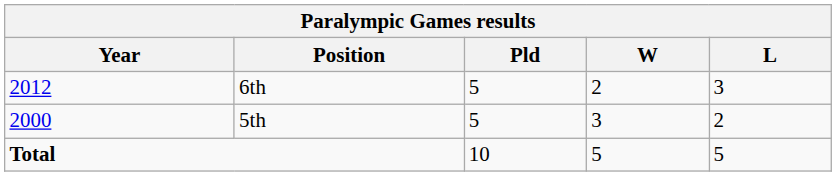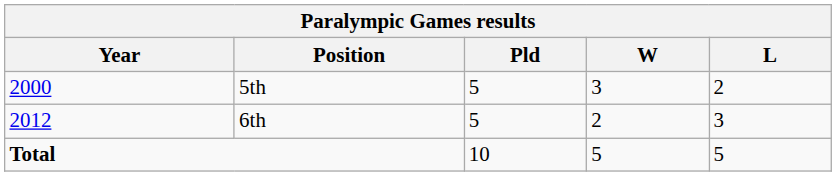rows swapped: (253, 120) <-> (253, 87)
